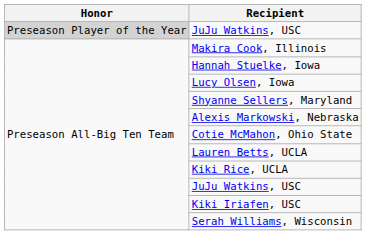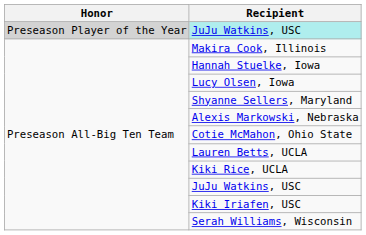(246, 30) no background -> (246, 30) paleturquoise background
